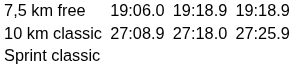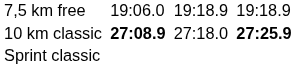(137, 33) normal -> (138, 33) bold
(263, 33) normal -> (264, 33) bold
